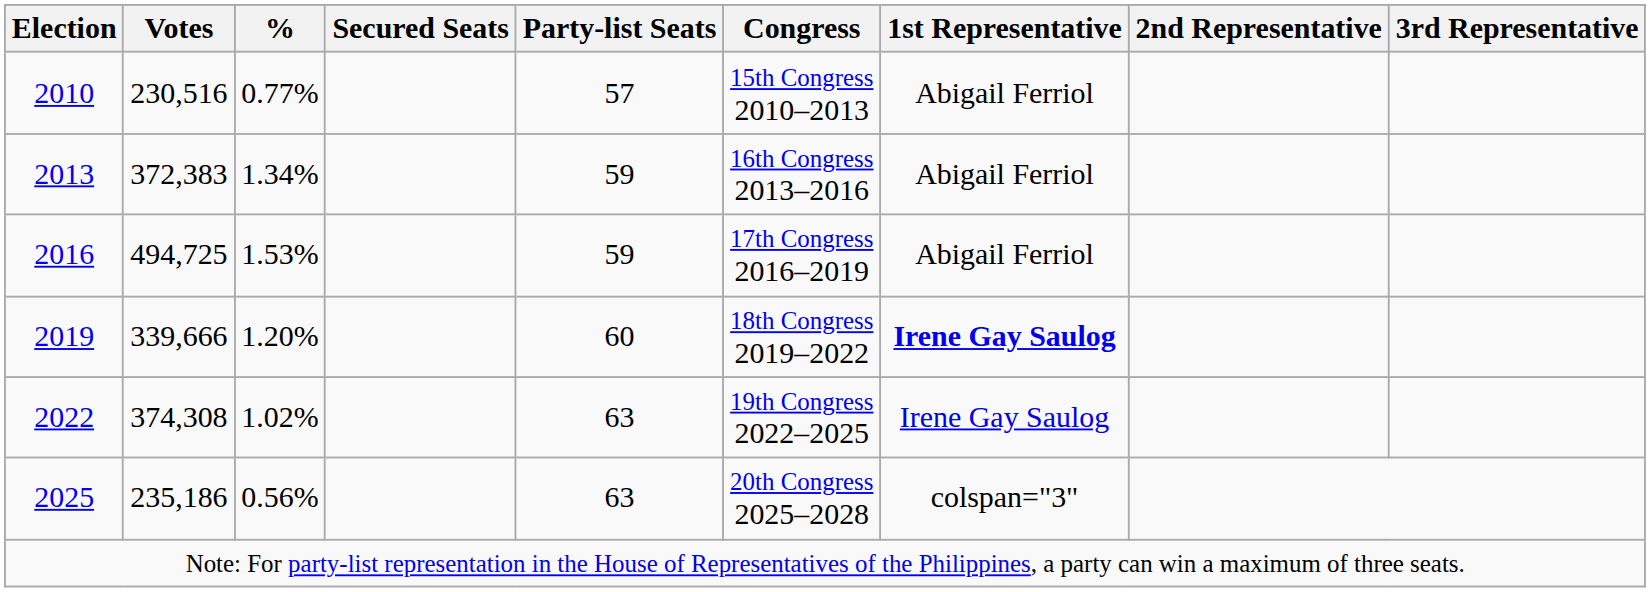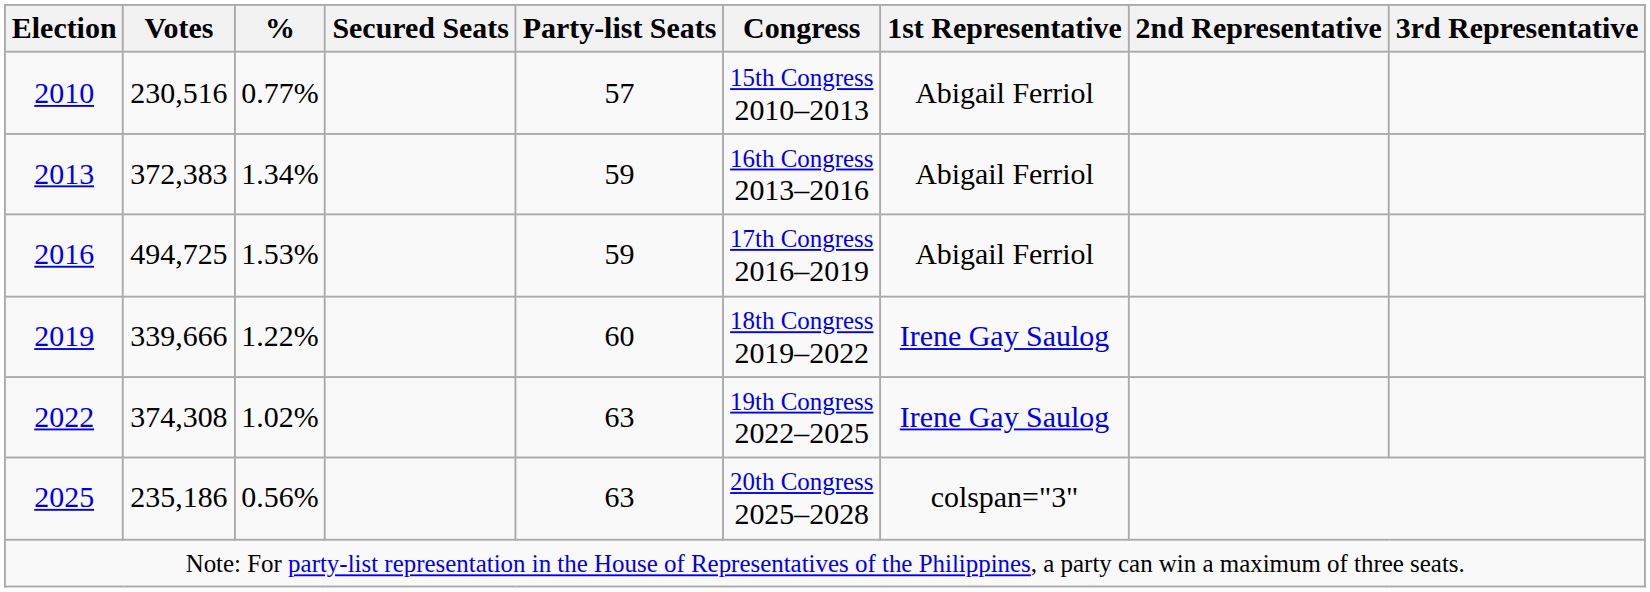(280, 335) 1.20% -> (280, 335) 1.22%
(1005, 335) bold -> (1005, 335) normal
